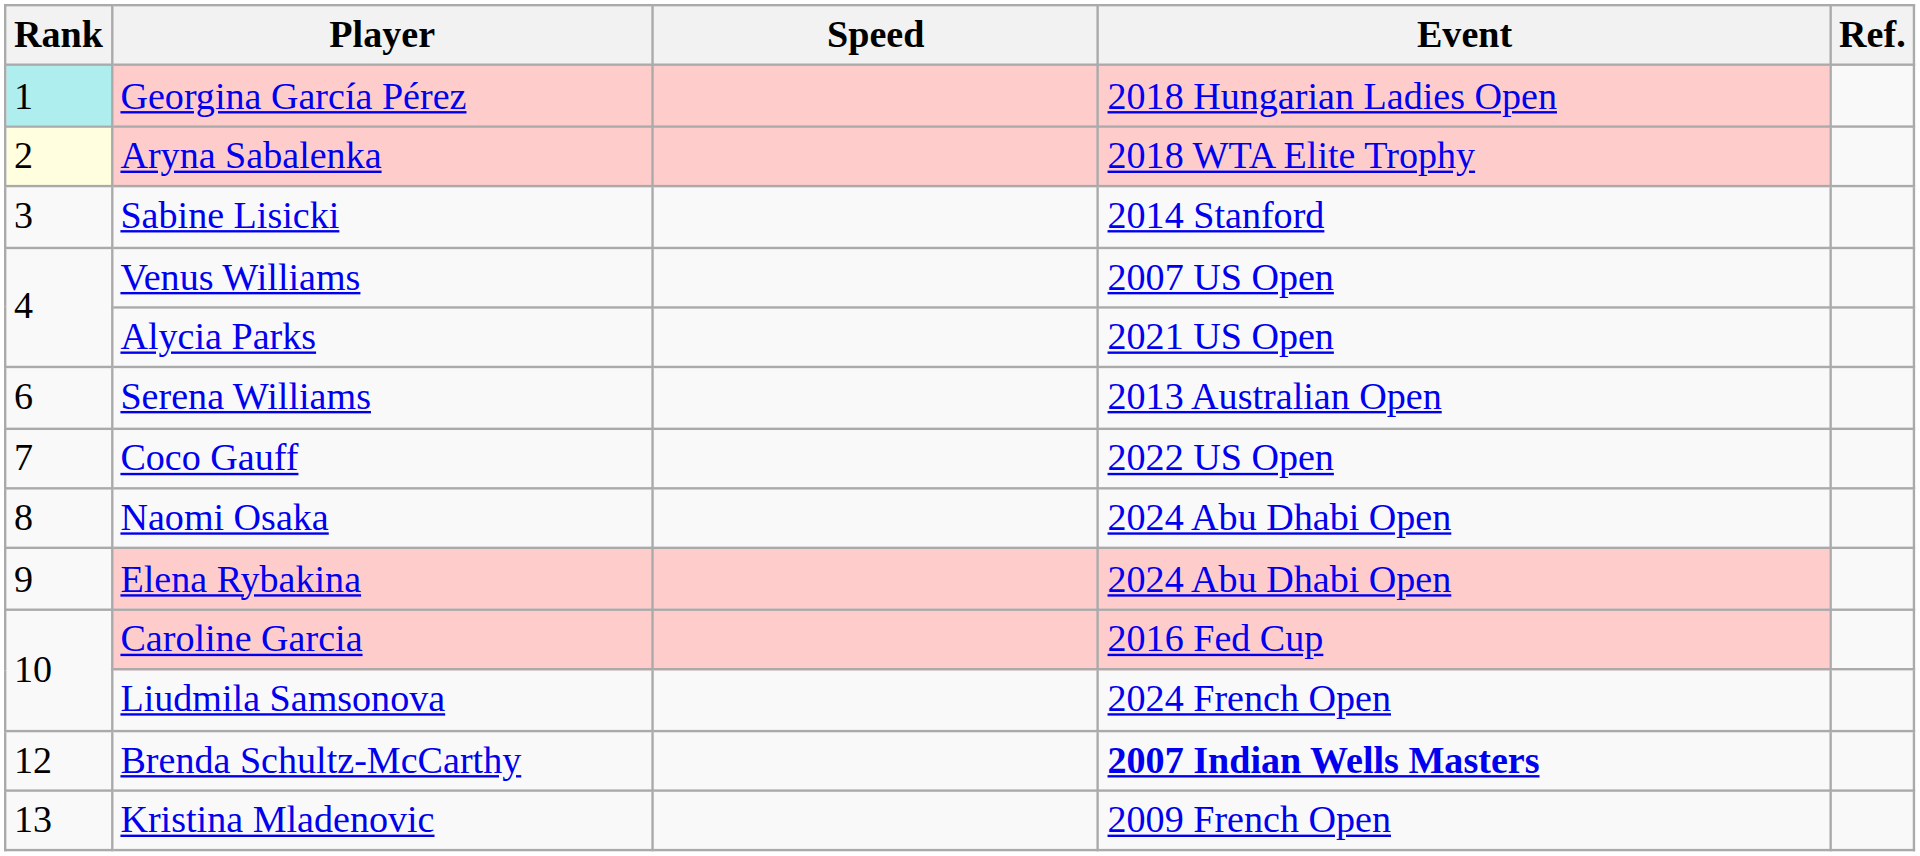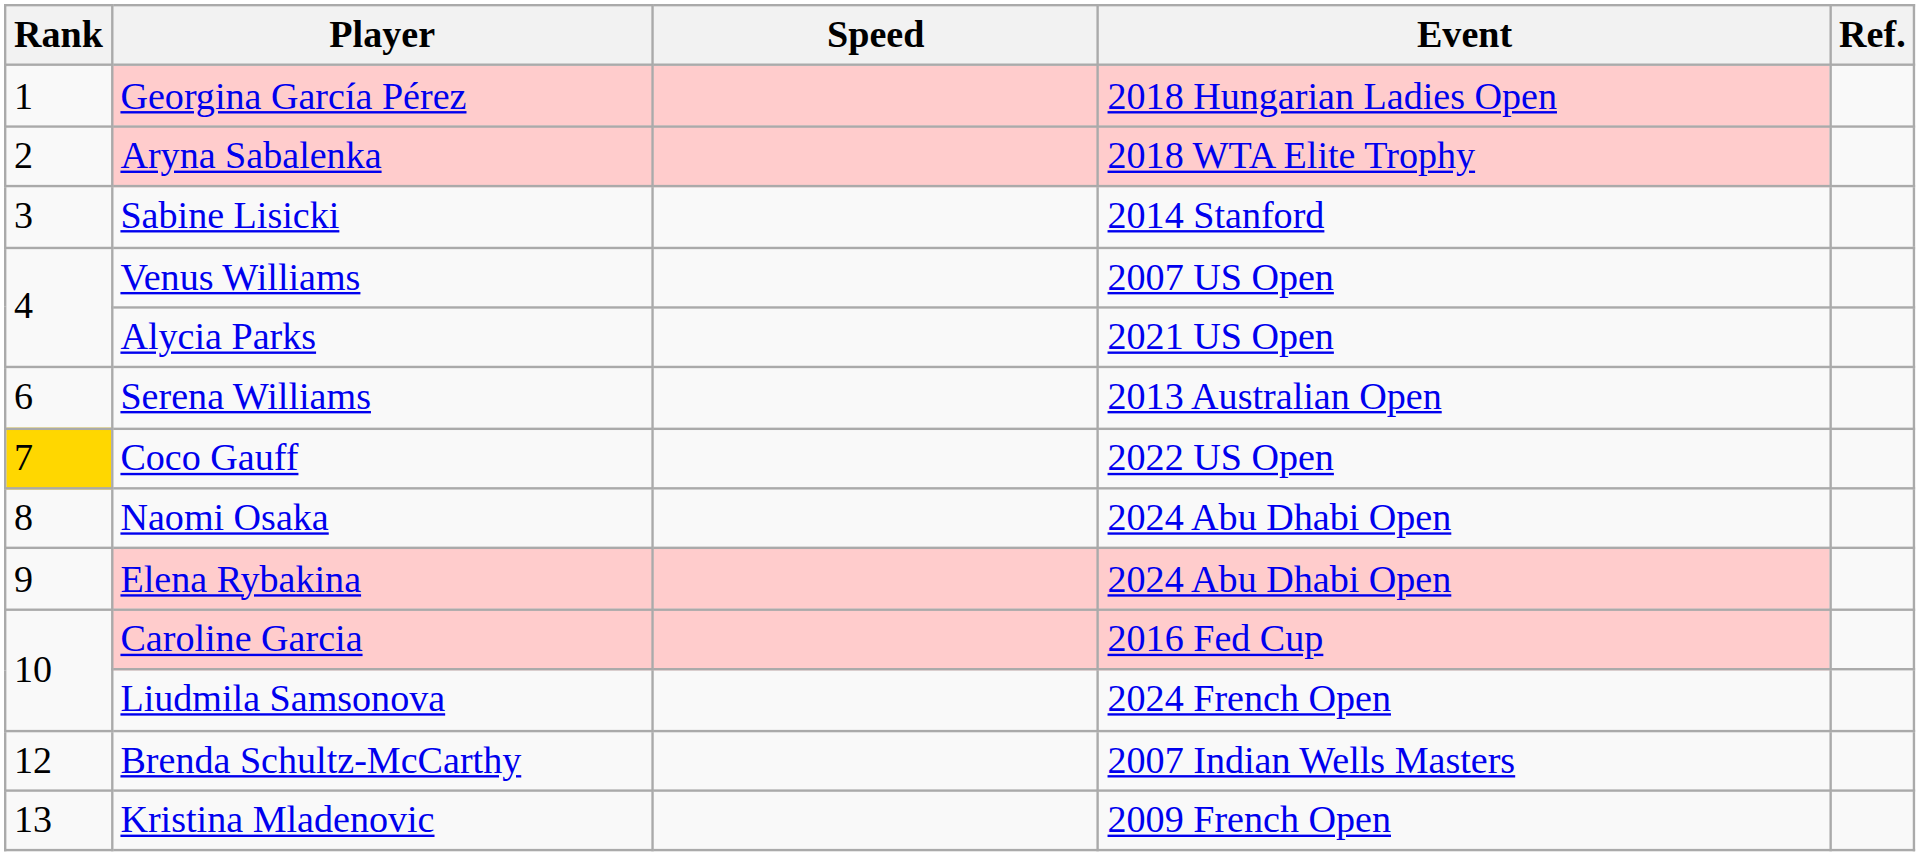(23, 95) paleturquoise background -> (23, 95) no background
(23, 155) lightyellow background -> (23, 155) no background
(23, 457) no background -> (23, 457) gold background
(1324, 759) bold -> (1311, 759) normal
